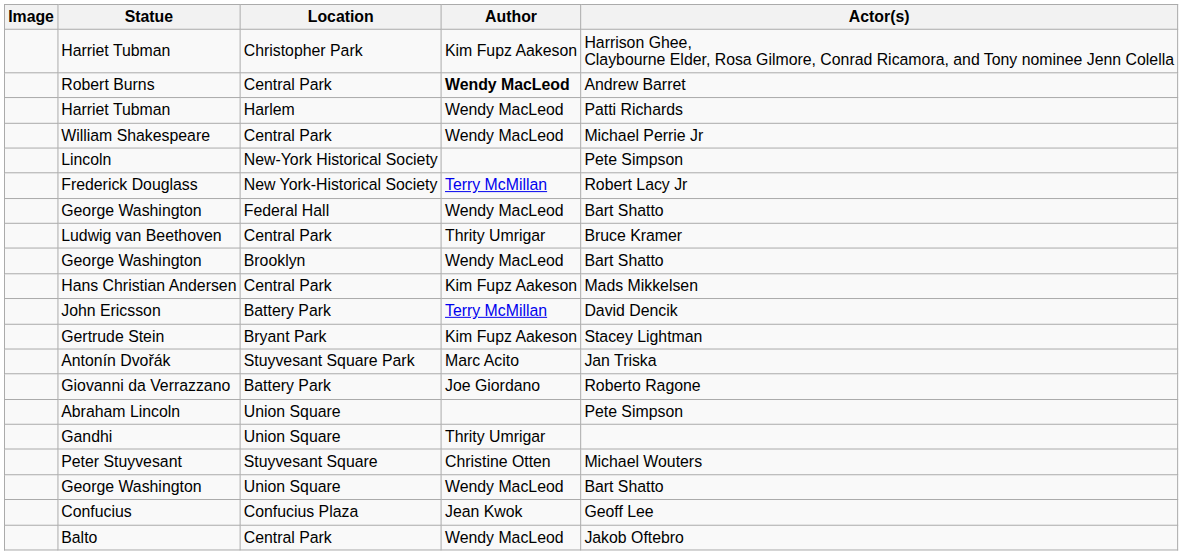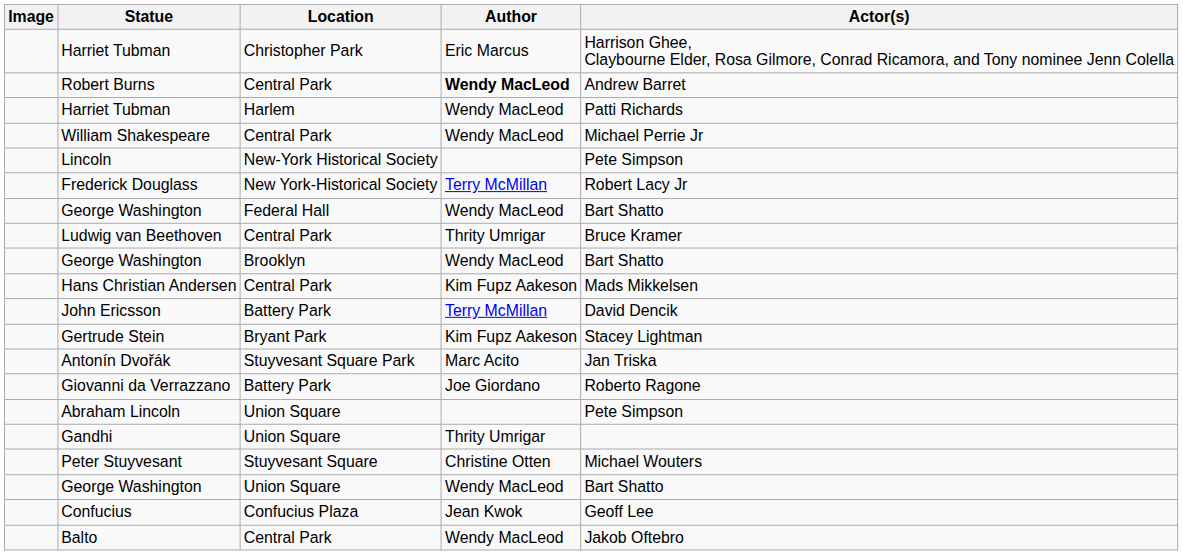(511, 51) Kim Fupz Aakeson -> (487, 51) Eric Marcus
